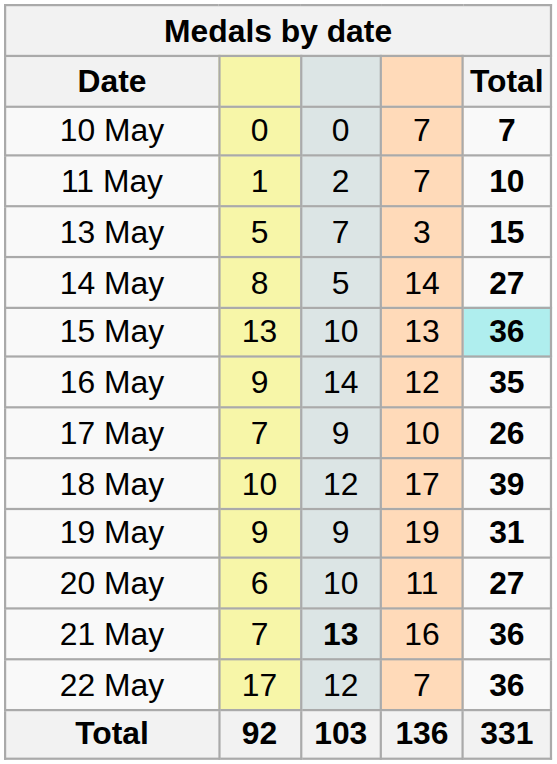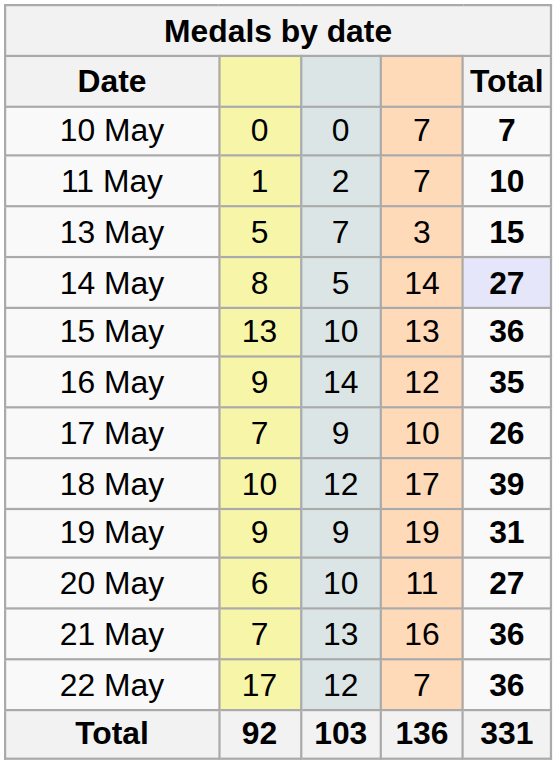(507, 282) no background -> (507, 282) lavender background
(507, 332) paleturquoise background -> (507, 332) no background
(341, 634) bold -> (341, 634) normal
